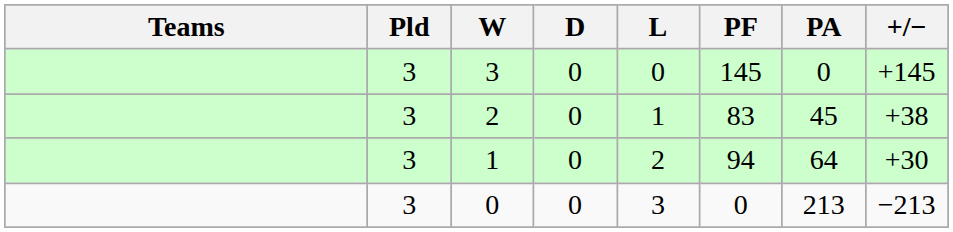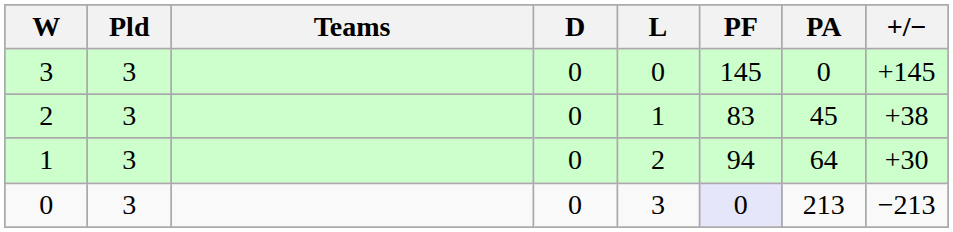columns swapped: (186, 26) <-> (492, 26)
(741, 204) no background -> (741, 204) lavender background
